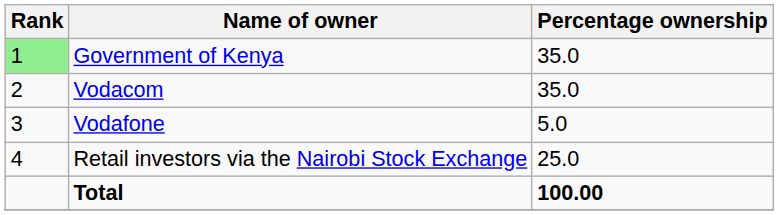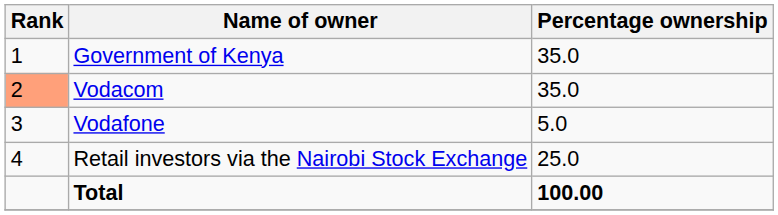(17, 55) lightgreen background -> (17, 55) no background
(17, 90) no background -> (17, 90) lightsalmon background
